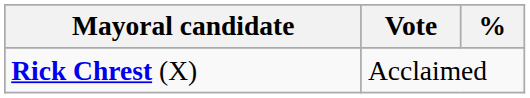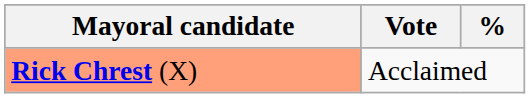(104, 69) no background -> (104, 69) lightsalmon background
